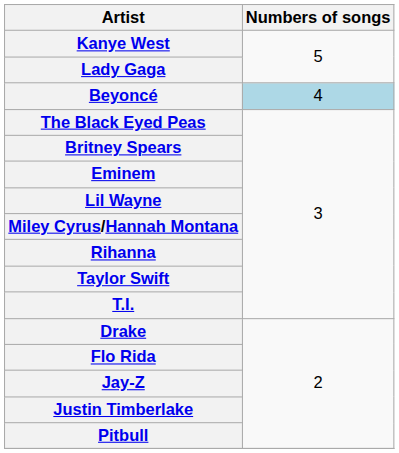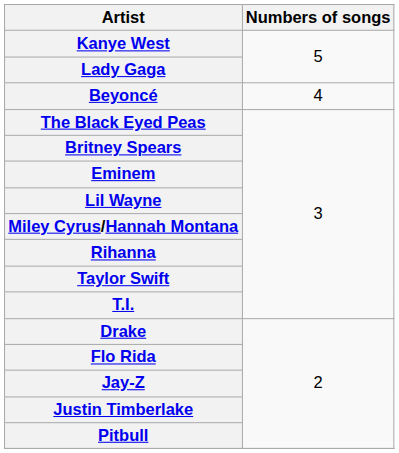(318, 95) lightblue background -> (318, 95) no background
